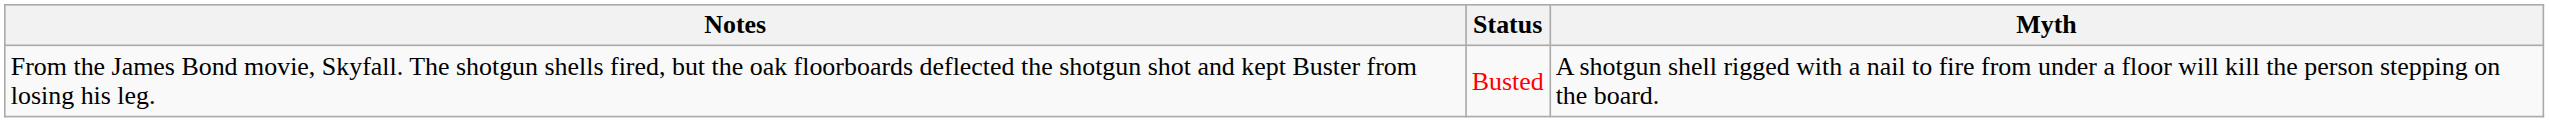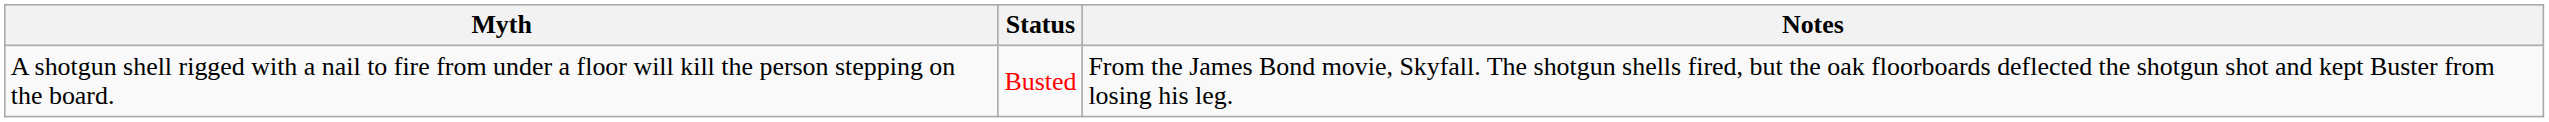columns swapped: (2047, 25) <-> (735, 25)
